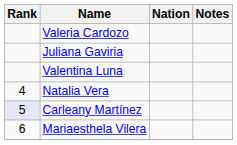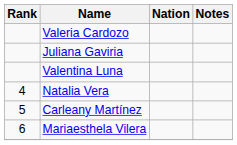(22, 110) lavender background -> (22, 110) no background
